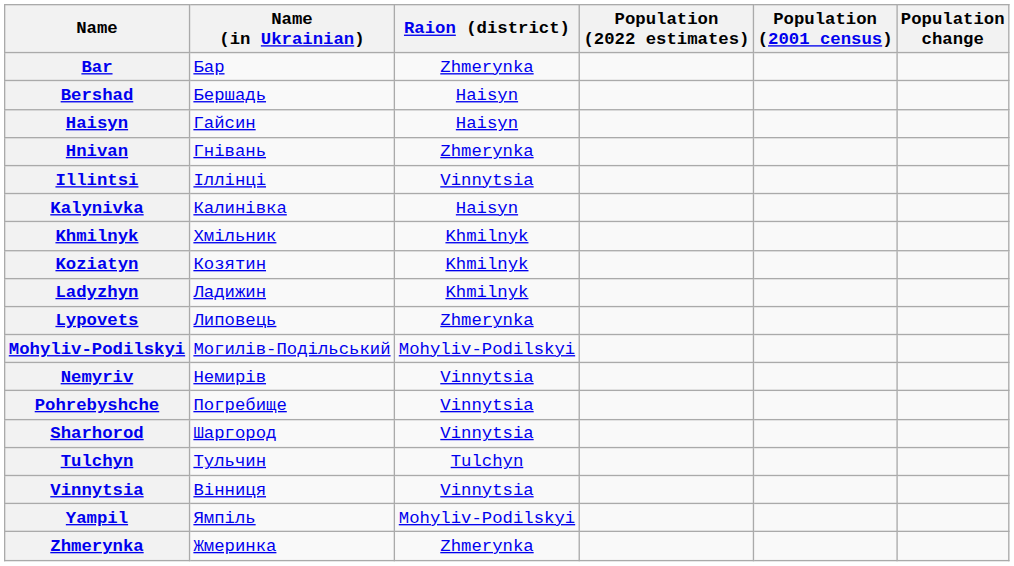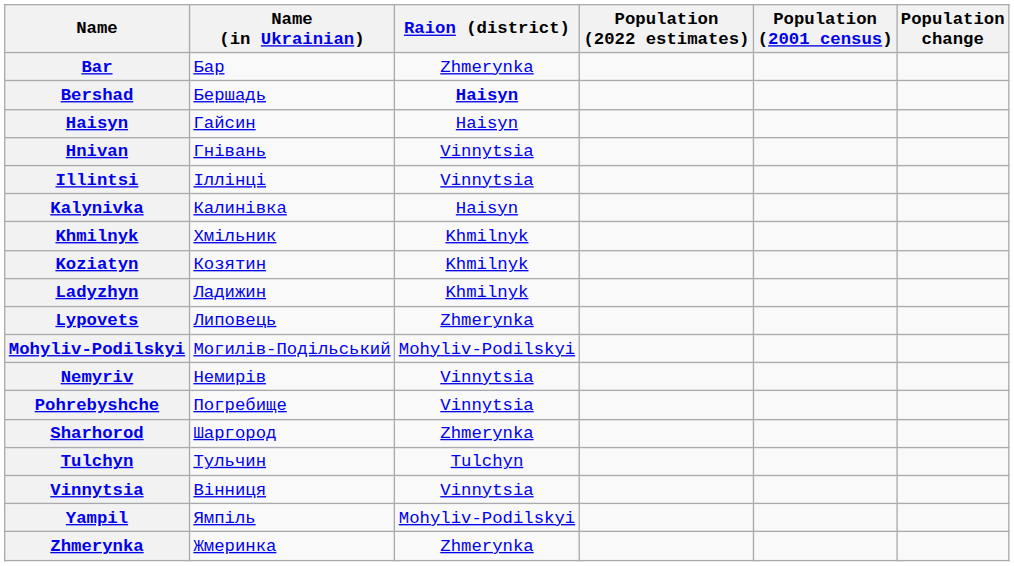(487, 95) normal -> (487, 95) bold
(487, 151) Zhmerynka -> (487, 151) Vinnytsia
(487, 433) Vinnytsia -> (487, 433) Zhmerynka
